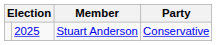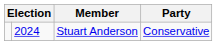(27, 31) 2025 -> (27, 31) 2024
